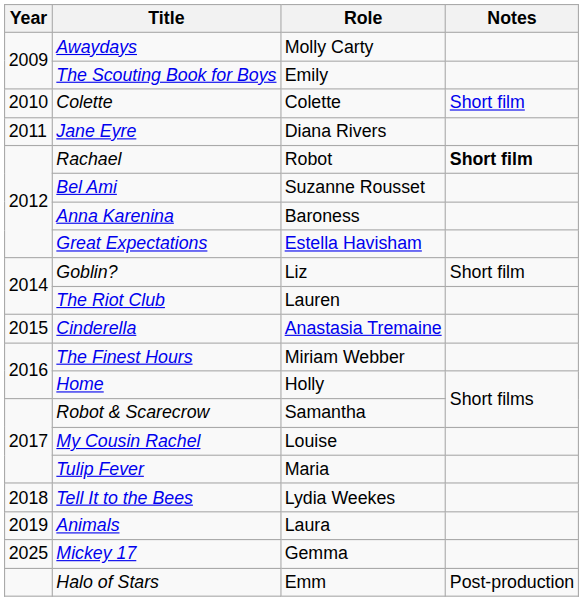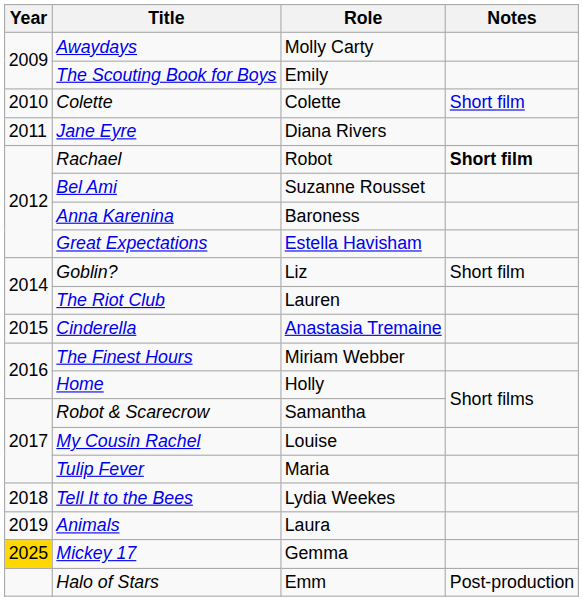(28, 553) no background -> (28, 553) gold background
